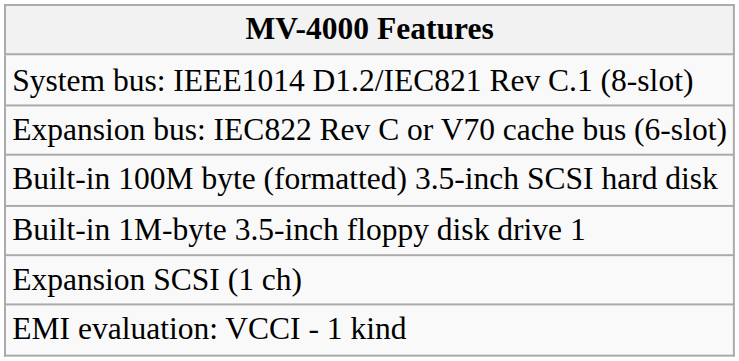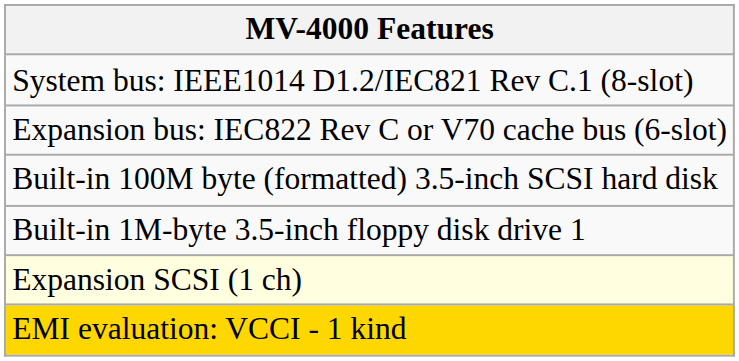(157, 279) no background -> (157, 279) lightyellow background
(209, 329) no background -> (209, 329) gold background
